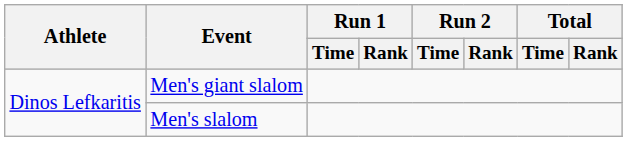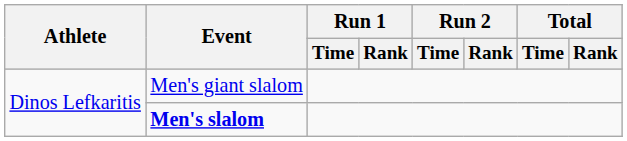(204, 119) normal -> (207, 119) bold
